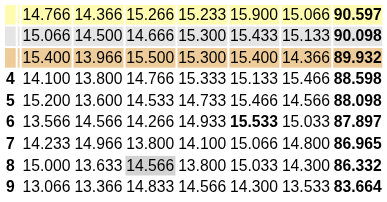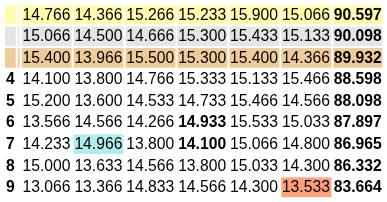(202, 122) normal -> (202, 122) bold
(254, 122) bold -> (254, 122) normal
(98, 144) no background -> (98, 144) paleturquoise background
(202, 144) normal -> (202, 144) bold
(150, 165) lightgrey background -> (150, 165) no background
(306, 187) no background -> (306, 187) lightsalmon background
